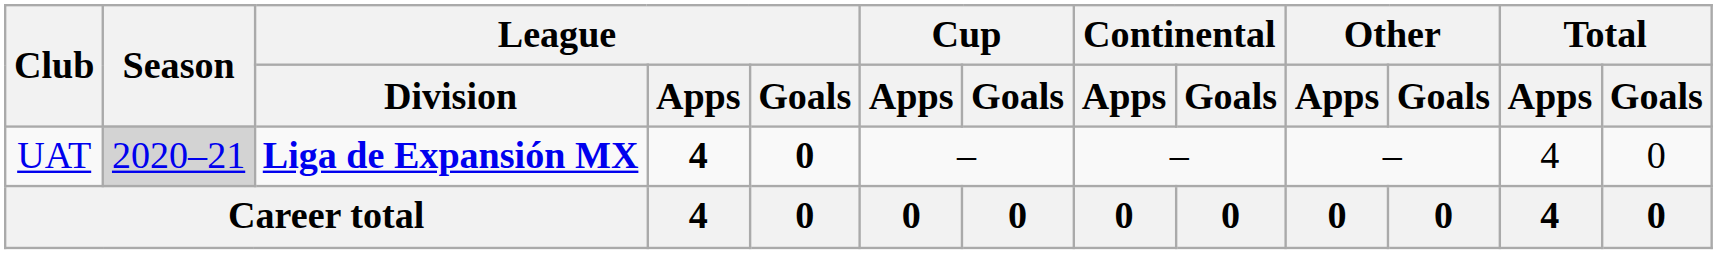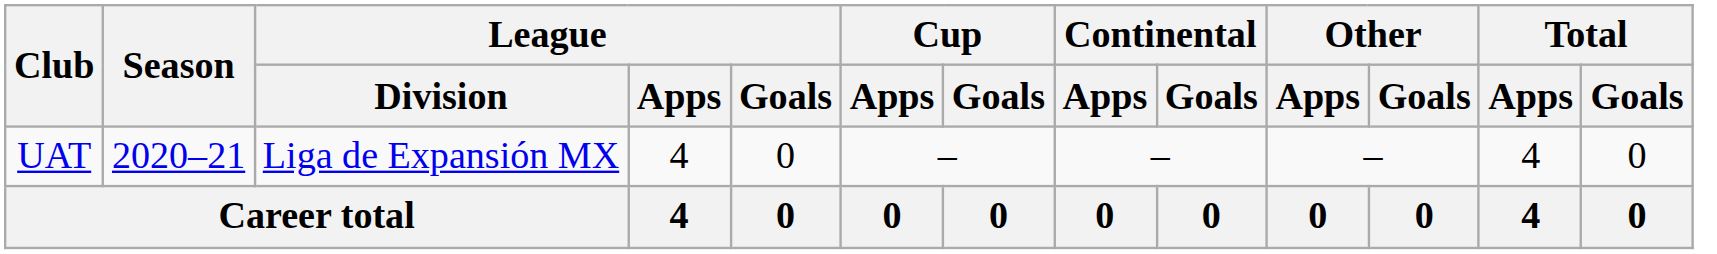(179, 155) lightgrey background -> (179, 155) no background
(451, 155) bold -> (441, 155) normal
(698, 155) bold -> (679, 155) normal
(805, 155) bold -> (786, 155) normal
